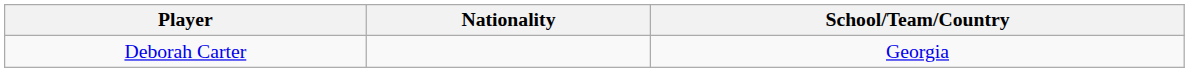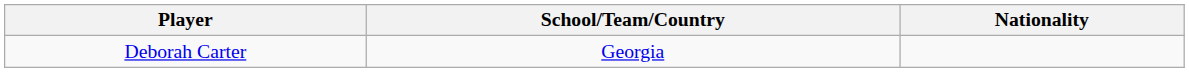columns swapped: (508, 20) <-> (918, 20)
